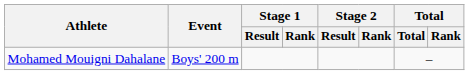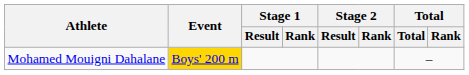(205, 58) no background -> (205, 58) gold background
